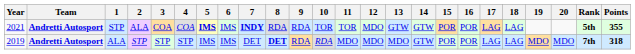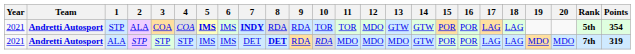(616, 27) 355 -> (616, 27) 354
(16, 42) 2019 -> (16, 42) 2021
(616, 42) 318 -> (616, 42) 319
